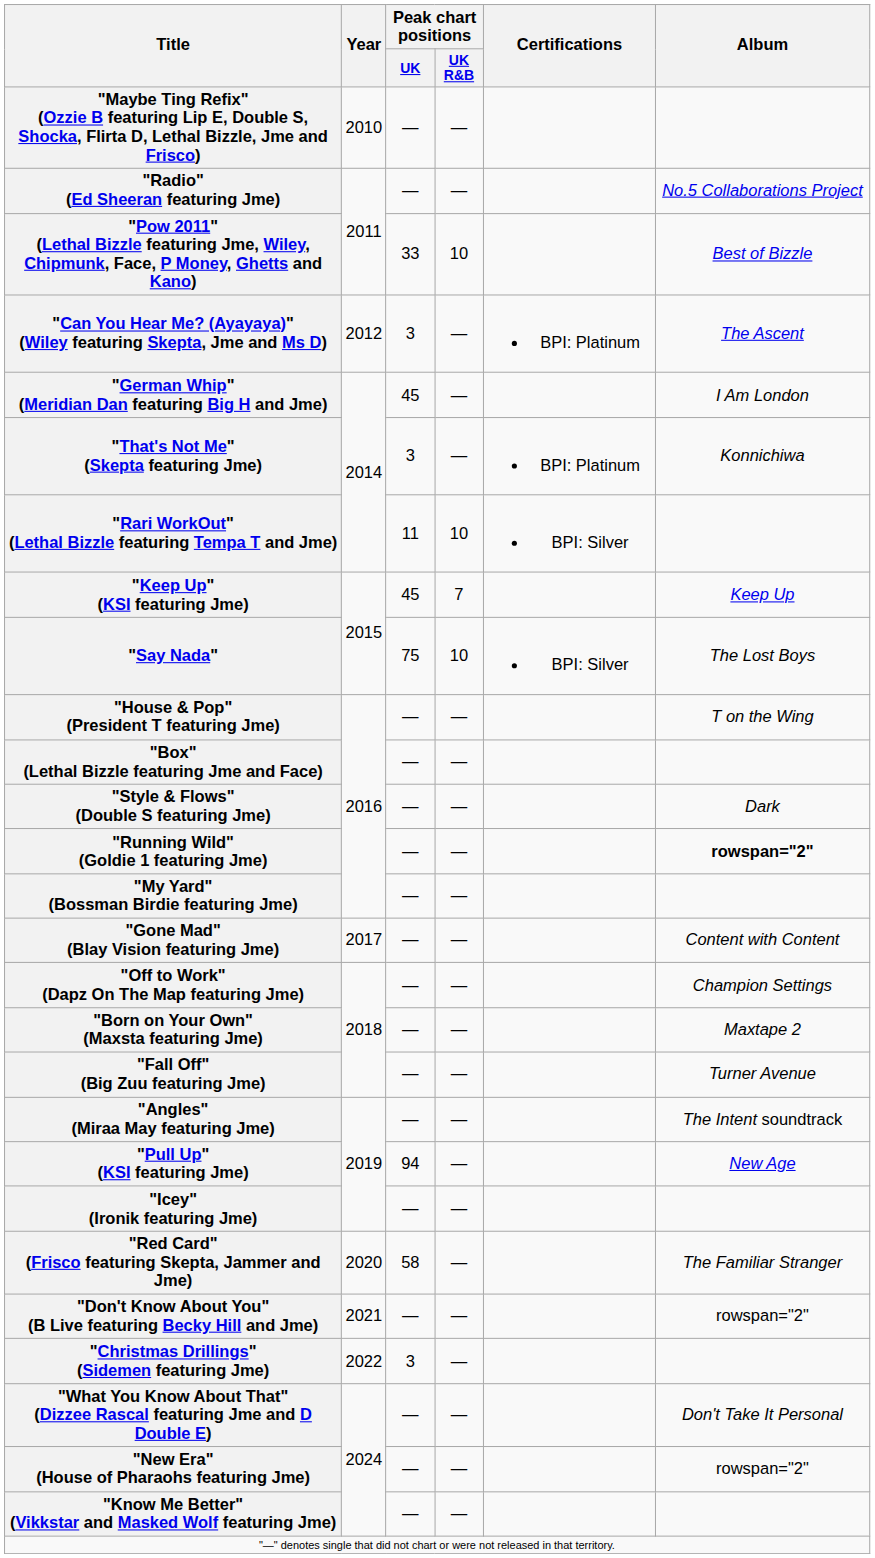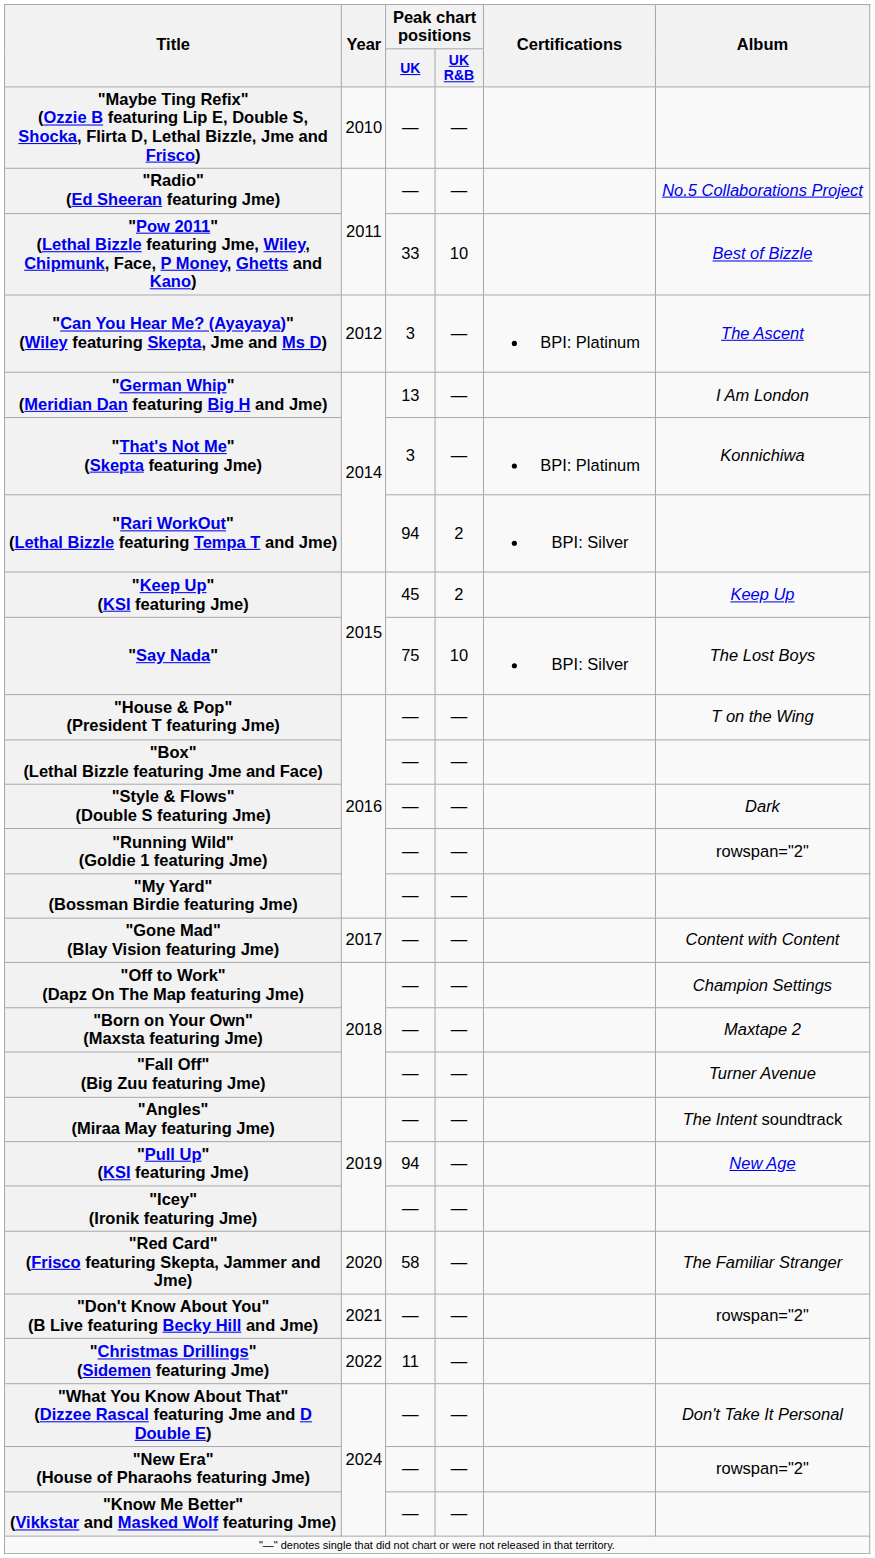(410, 394) 45 -> (410, 394) 13
(410, 533) 11 -> (410, 533) 94
(459, 533) 10 -> (459, 533) 2
(459, 594) 7 -> (459, 594) 2
(762, 851) bold -> (762, 851) normal
(410, 1361) 3 -> (410, 1361) 11
